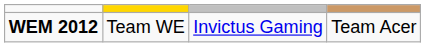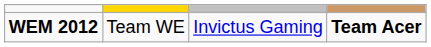(374, 27) normal -> (376, 27) bold
